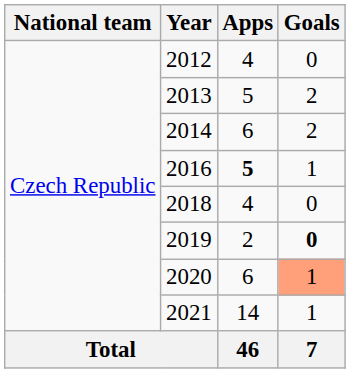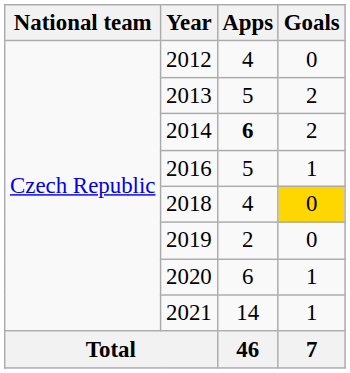(248, 131) normal -> (248, 131) bold
(248, 167) bold -> (248, 167) normal
(312, 204) no background -> (312, 204) gold background
(312, 240) bold -> (312, 240) normal
(312, 276) lightsalmon background -> (312, 276) no background
